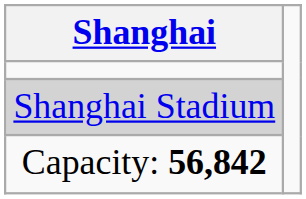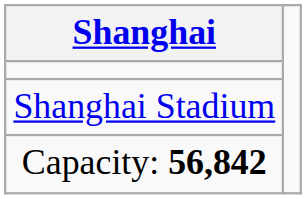(144, 106) lightgrey background -> (144, 106) no background
